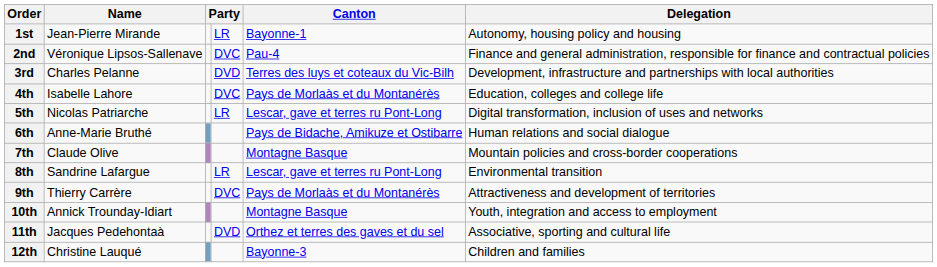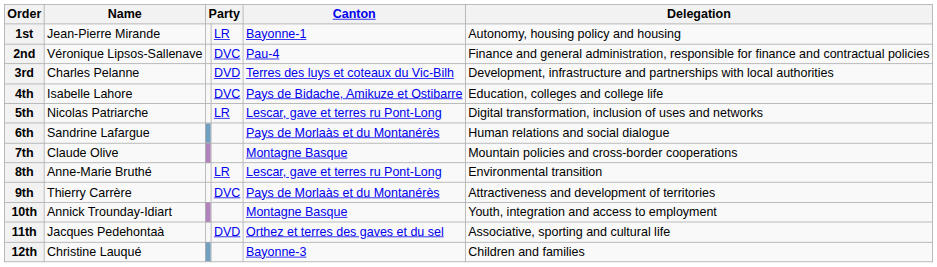(343, 93) Pays de Morlaàs et du Montanérès -> (354, 93) Pays de Bidache, Amikuze et Ostibarre
(99, 133) Anne-Marie Bruthé -> (98, 133) Sandrine Lafargue
(354, 133) Pays de Bidache, Amikuze et Ostibarre -> (343, 133) Pays de Morlaàs et du Montanérès
(98, 172) Sandrine Lafargue -> (99, 172) Anne-Marie Bruthé
